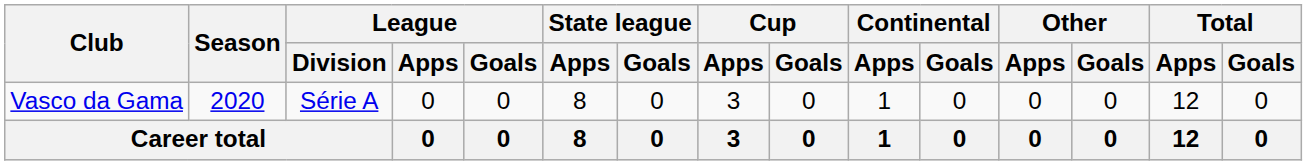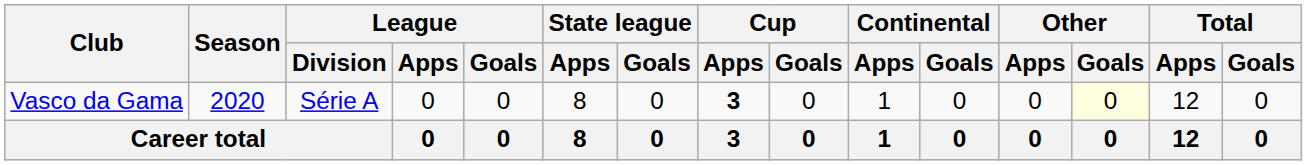(733, 100) normal -> (733, 100) bold
(1110, 100) no background -> (1110, 100) lightyellow background
